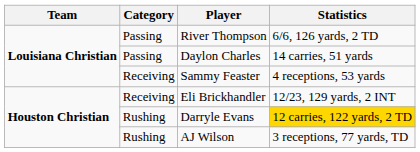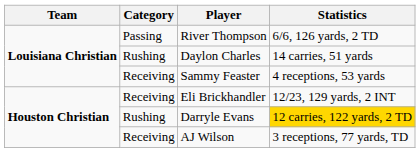(142, 56) Passing -> (144, 56) Rushing
(144, 137) Rushing -> (149, 137) Receiving
